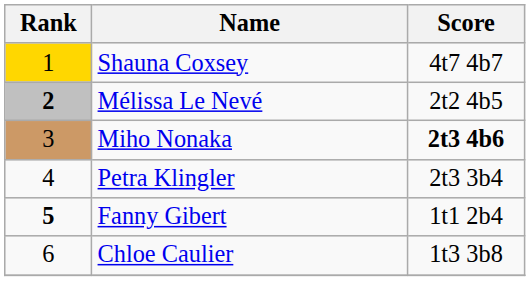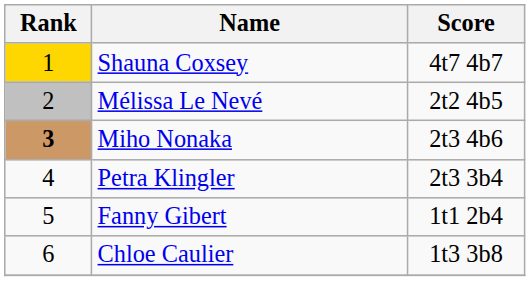(48, 100) bold -> (48, 100) normal
(48, 139) normal -> (48, 139) bold
(466, 139) bold -> (466, 139) normal
(48, 216) bold -> (48, 216) normal
